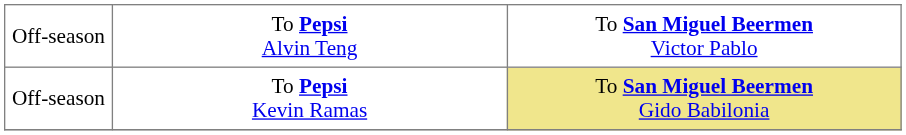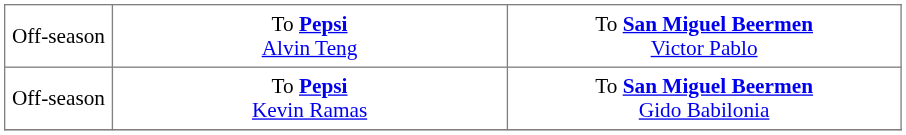(704, 98) khaki background -> (704, 98) no background
